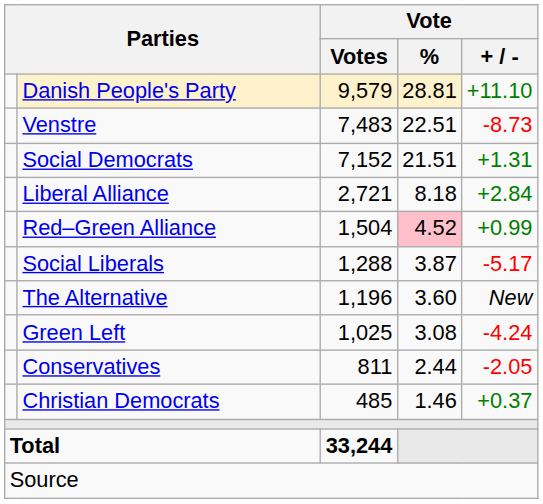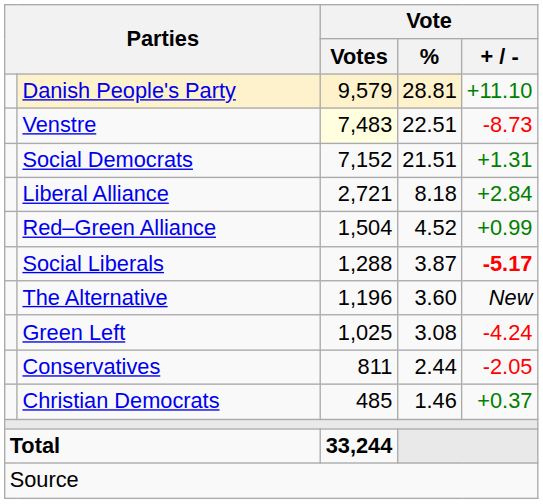(365, 125) no background -> (365, 125) lightyellow background
(436, 228) pink background -> (436, 228) no background
(508, 263) normal -> (508, 263) bold
